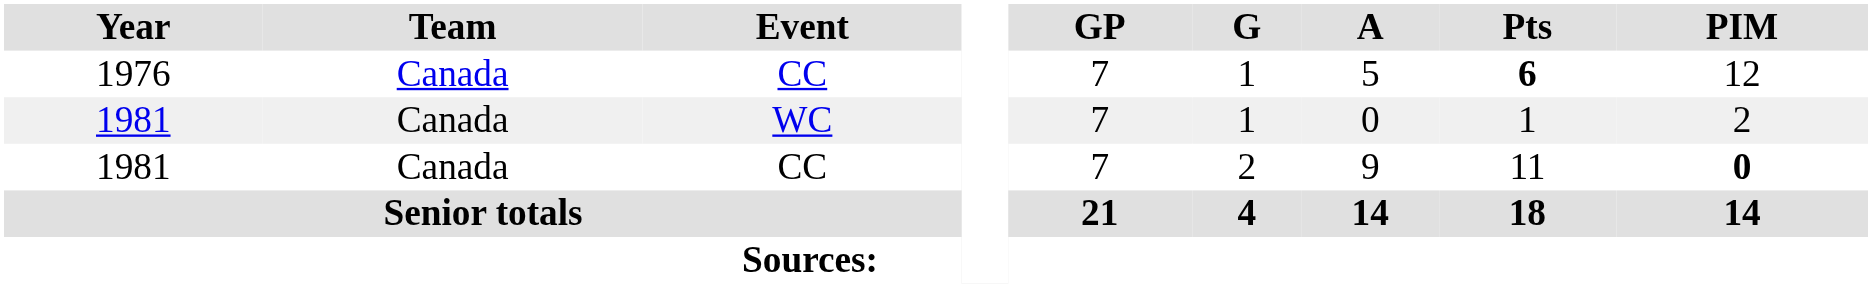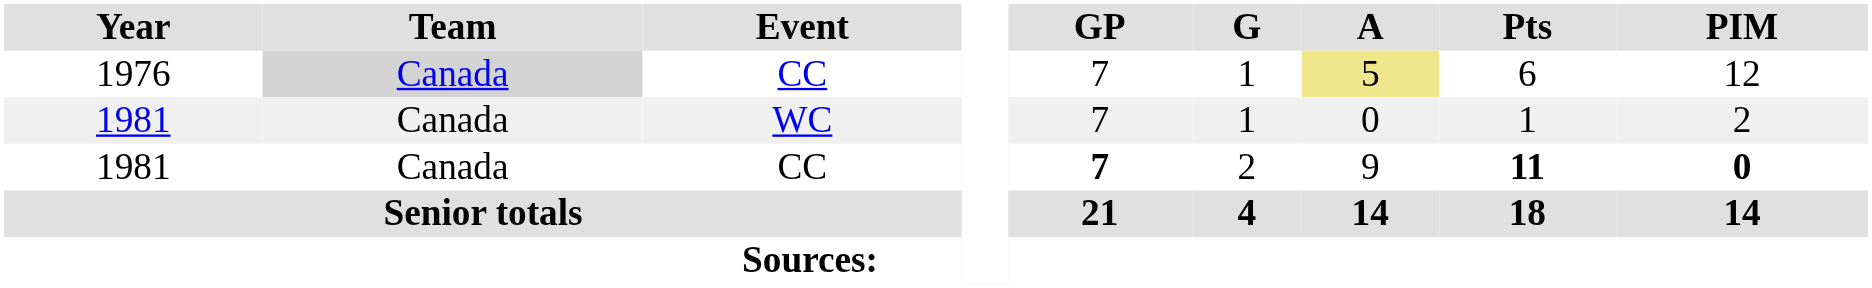(453, 73) no background -> (453, 73) lightgrey background
(1370, 73) no background -> (1370, 73) khaki background
(1527, 73) bold -> (1527, 73) normal
(1100, 166) normal -> (1100, 166) bold
(1527, 166) normal -> (1527, 166) bold
